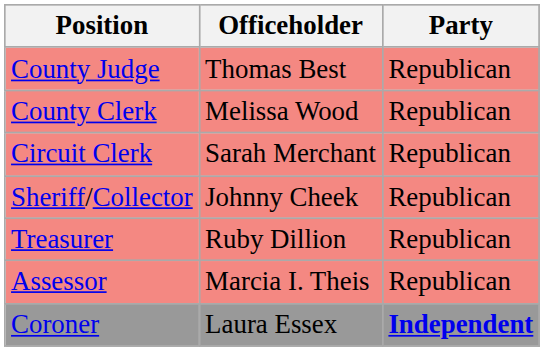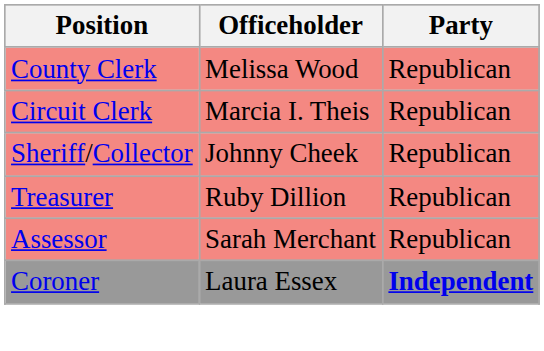- row: (85, 68)
(291, 153) Sarah Merchant -> (287, 111) Marcia I. Theis
(287, 281) Marcia I. Theis -> (291, 238) Sarah Merchant
